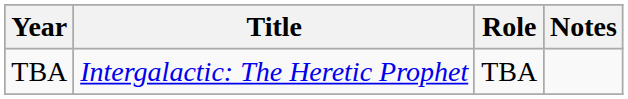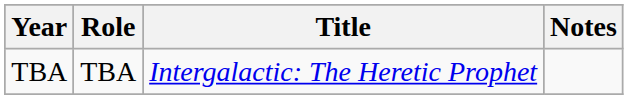columns swapped: (274, 26) <-> (509, 26)
